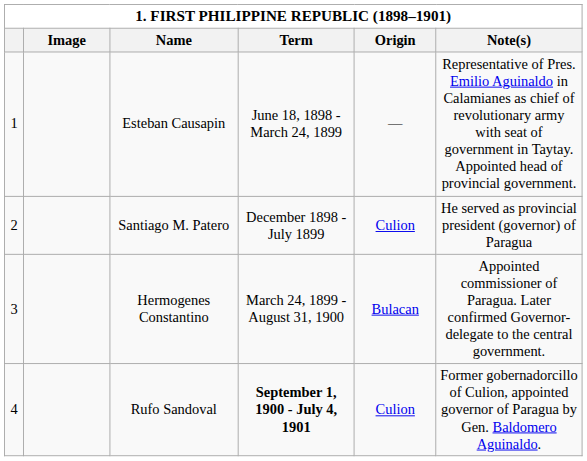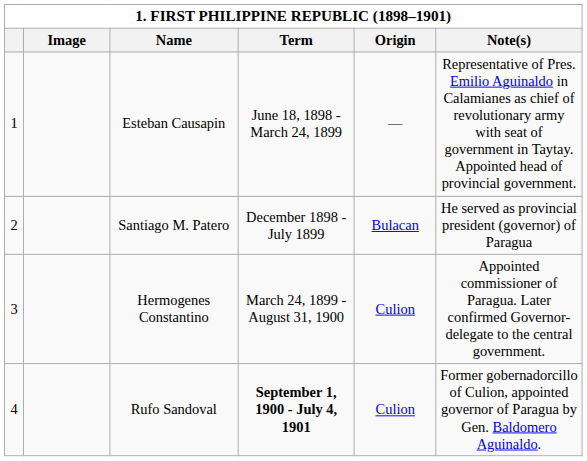(395, 225) Culion -> (395, 225) Bulacan
(395, 308) Bulacan -> (395, 308) Culion
